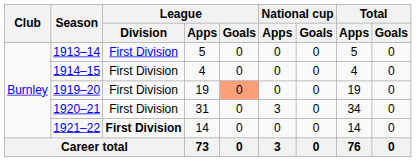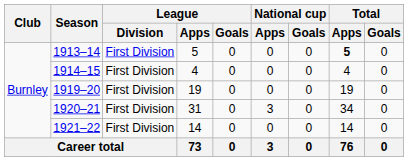(354, 52) normal -> (347, 52) bold
(239, 90) lightsalmon background -> (232, 90) no background
(144, 128) bold -> (140, 128) normal
